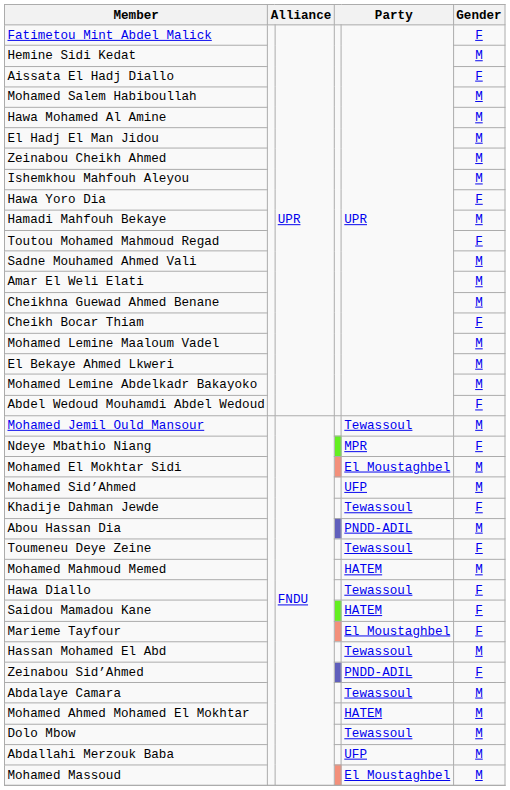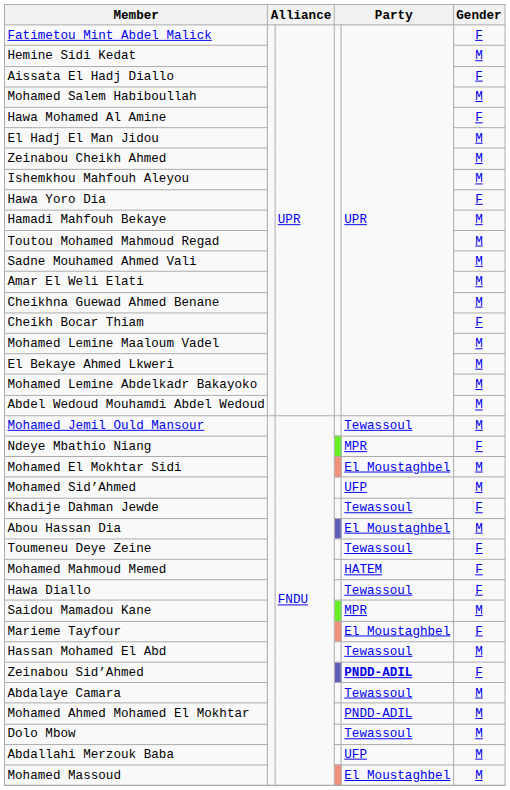(479, 118) M -> (479, 118) F
(479, 241) F -> (479, 241) M
(479, 405) F -> (479, 405) M
(378, 529) PNDD-ADIL -> (397, 529) El Moustaghbel
(479, 570) M -> (479, 570) F
(363, 611) HATEM -> (356, 611) MPR
(479, 611) F -> (479, 611) M
(378, 672) normal -> (378, 672) bold
(363, 714) HATEM -> (378, 714) PNDD-ADIL
